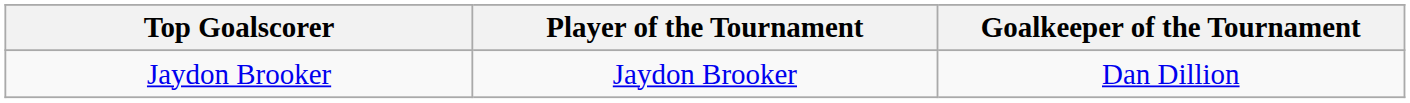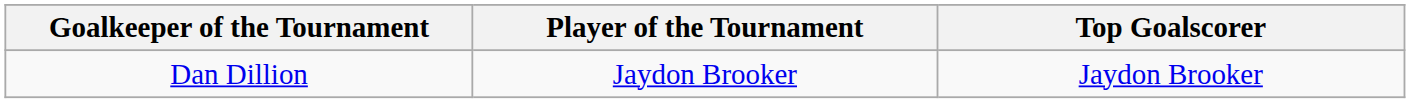columns swapped: (239, 27) <-> (1171, 27)
